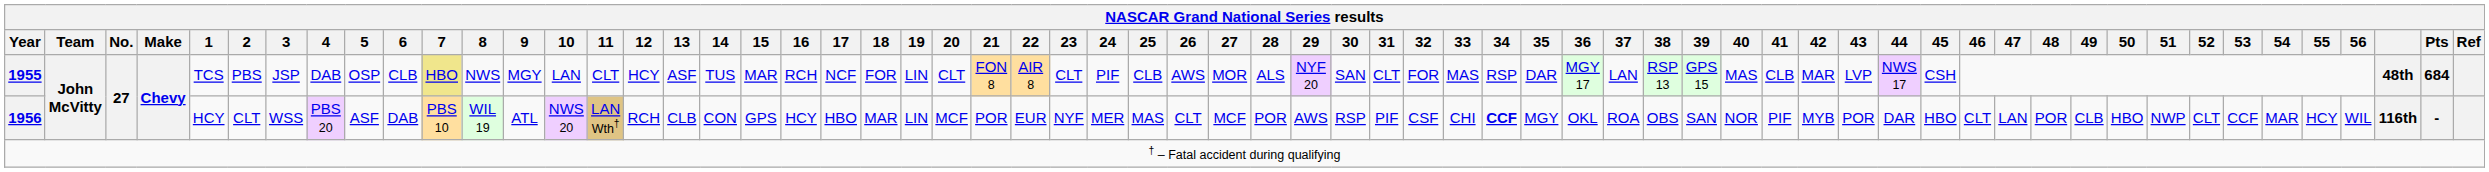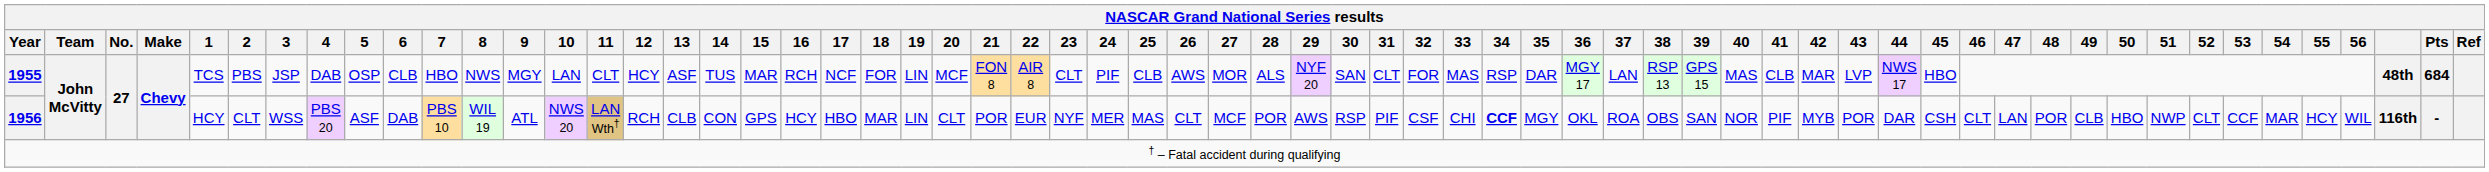(442, 75) khaki background -> (442, 75) no background
(952, 75) CLT -> (952, 75) MCF
(1940, 75) CSH -> (1940, 75) HBO
(952, 118) MCF -> (952, 118) CLT
(1940, 118) HBO -> (1940, 118) CSH
